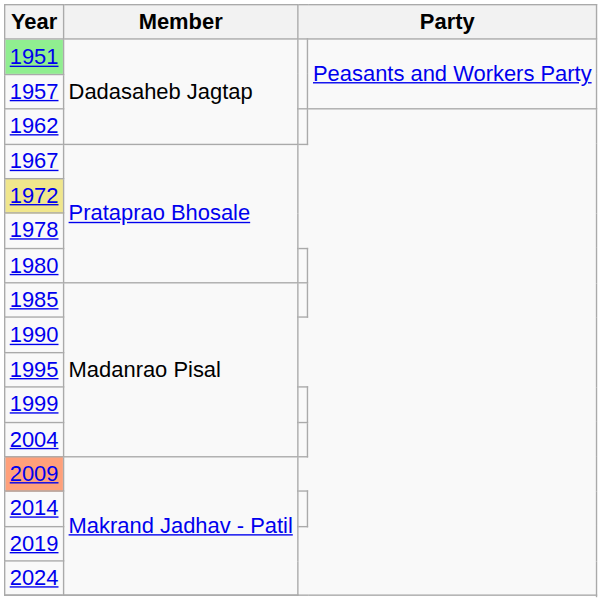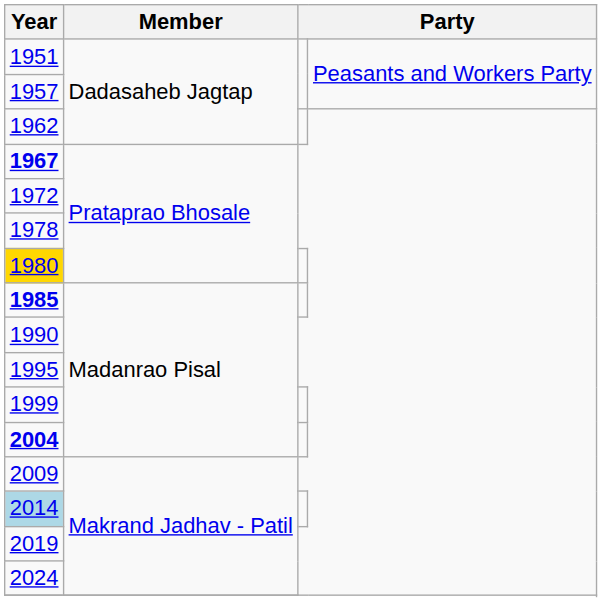(34, 56) lightgreen background -> (34, 56) no background
(34, 160) normal -> (34, 160) bold
(34, 195) khaki background -> (34, 195) no background
(34, 265) no background -> (34, 265) gold background
(34, 299) normal -> (34, 299) bold
(34, 439) normal -> (34, 439) bold
(34, 473) lightsalmon background -> (34, 473) no background
(34, 508) no background -> (34, 508) lightblue background
